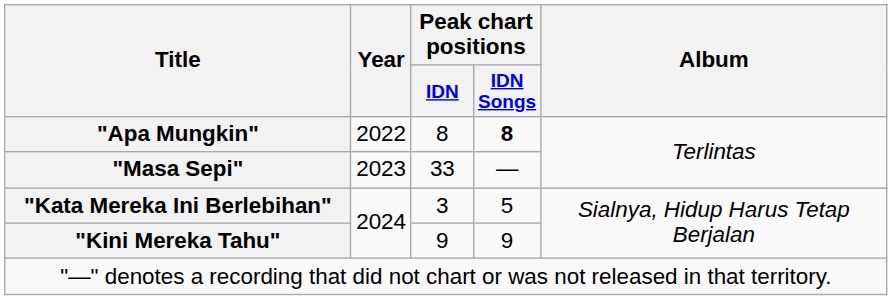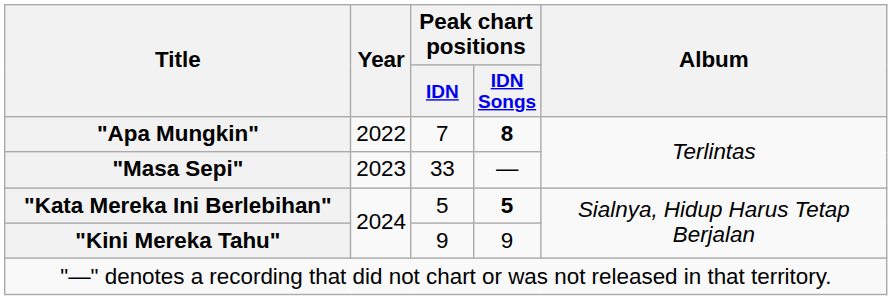(442, 134) 8 -> (442, 134) 7
(442, 205) 3 -> (442, 205) 5
(507, 205) normal -> (507, 205) bold
